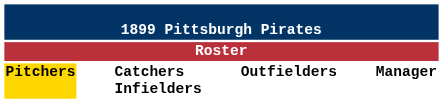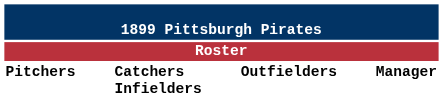(41, 73) gold background -> (41, 73) no background
